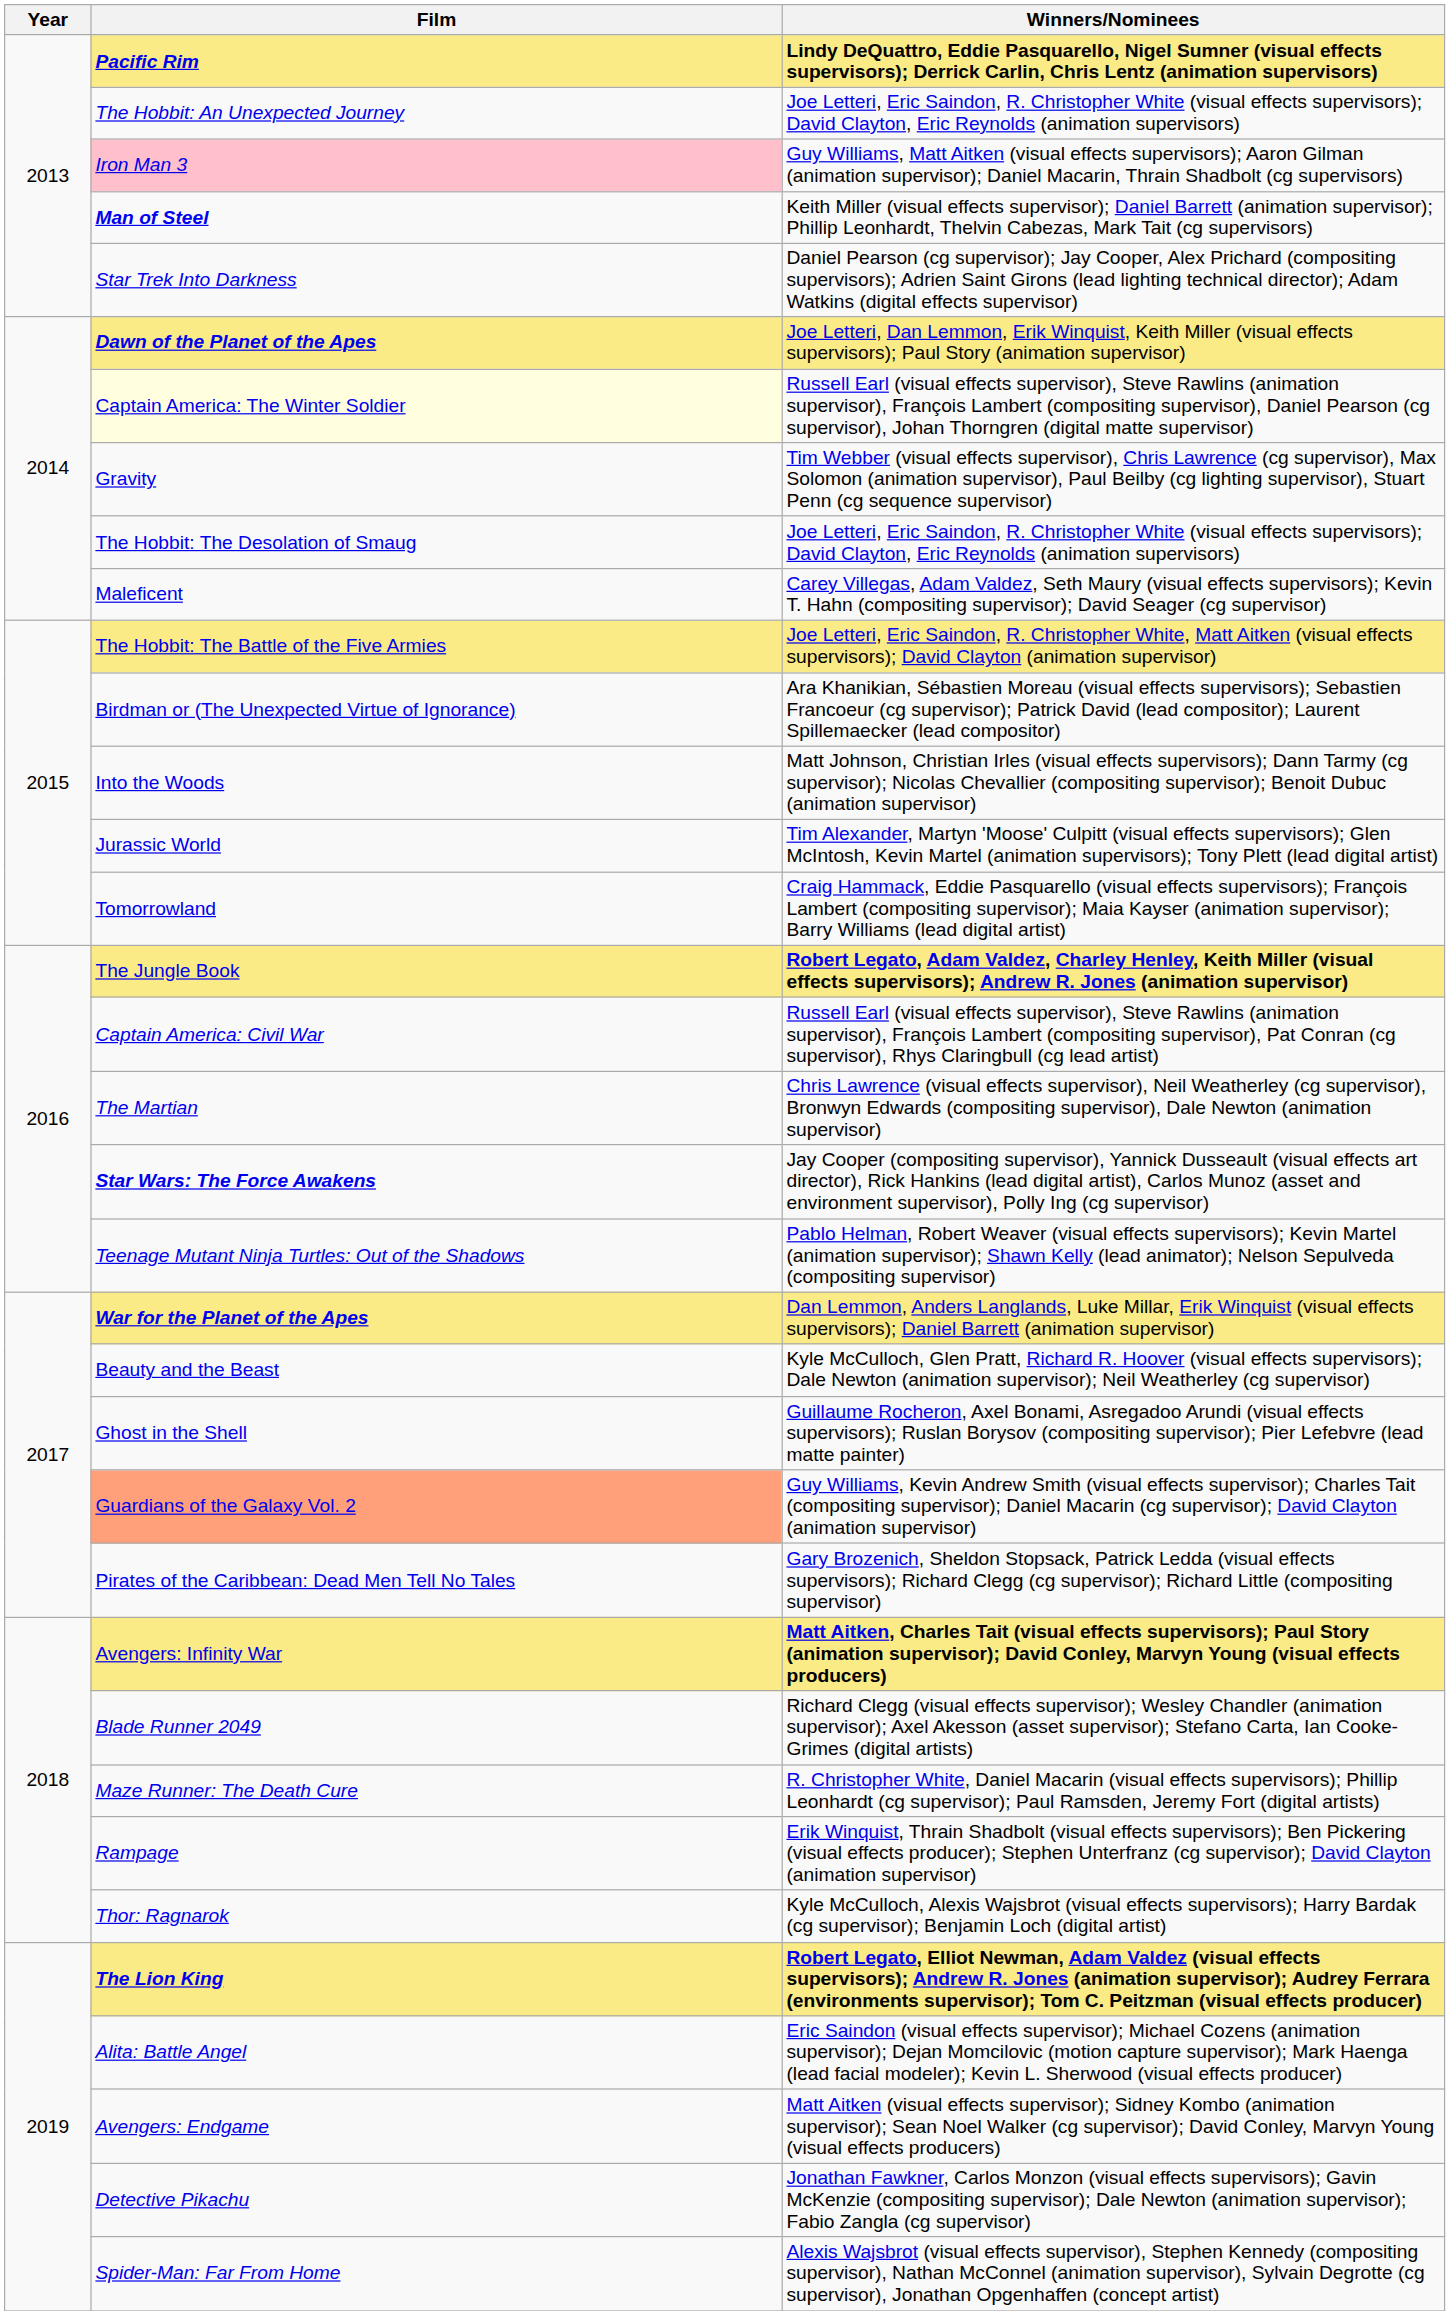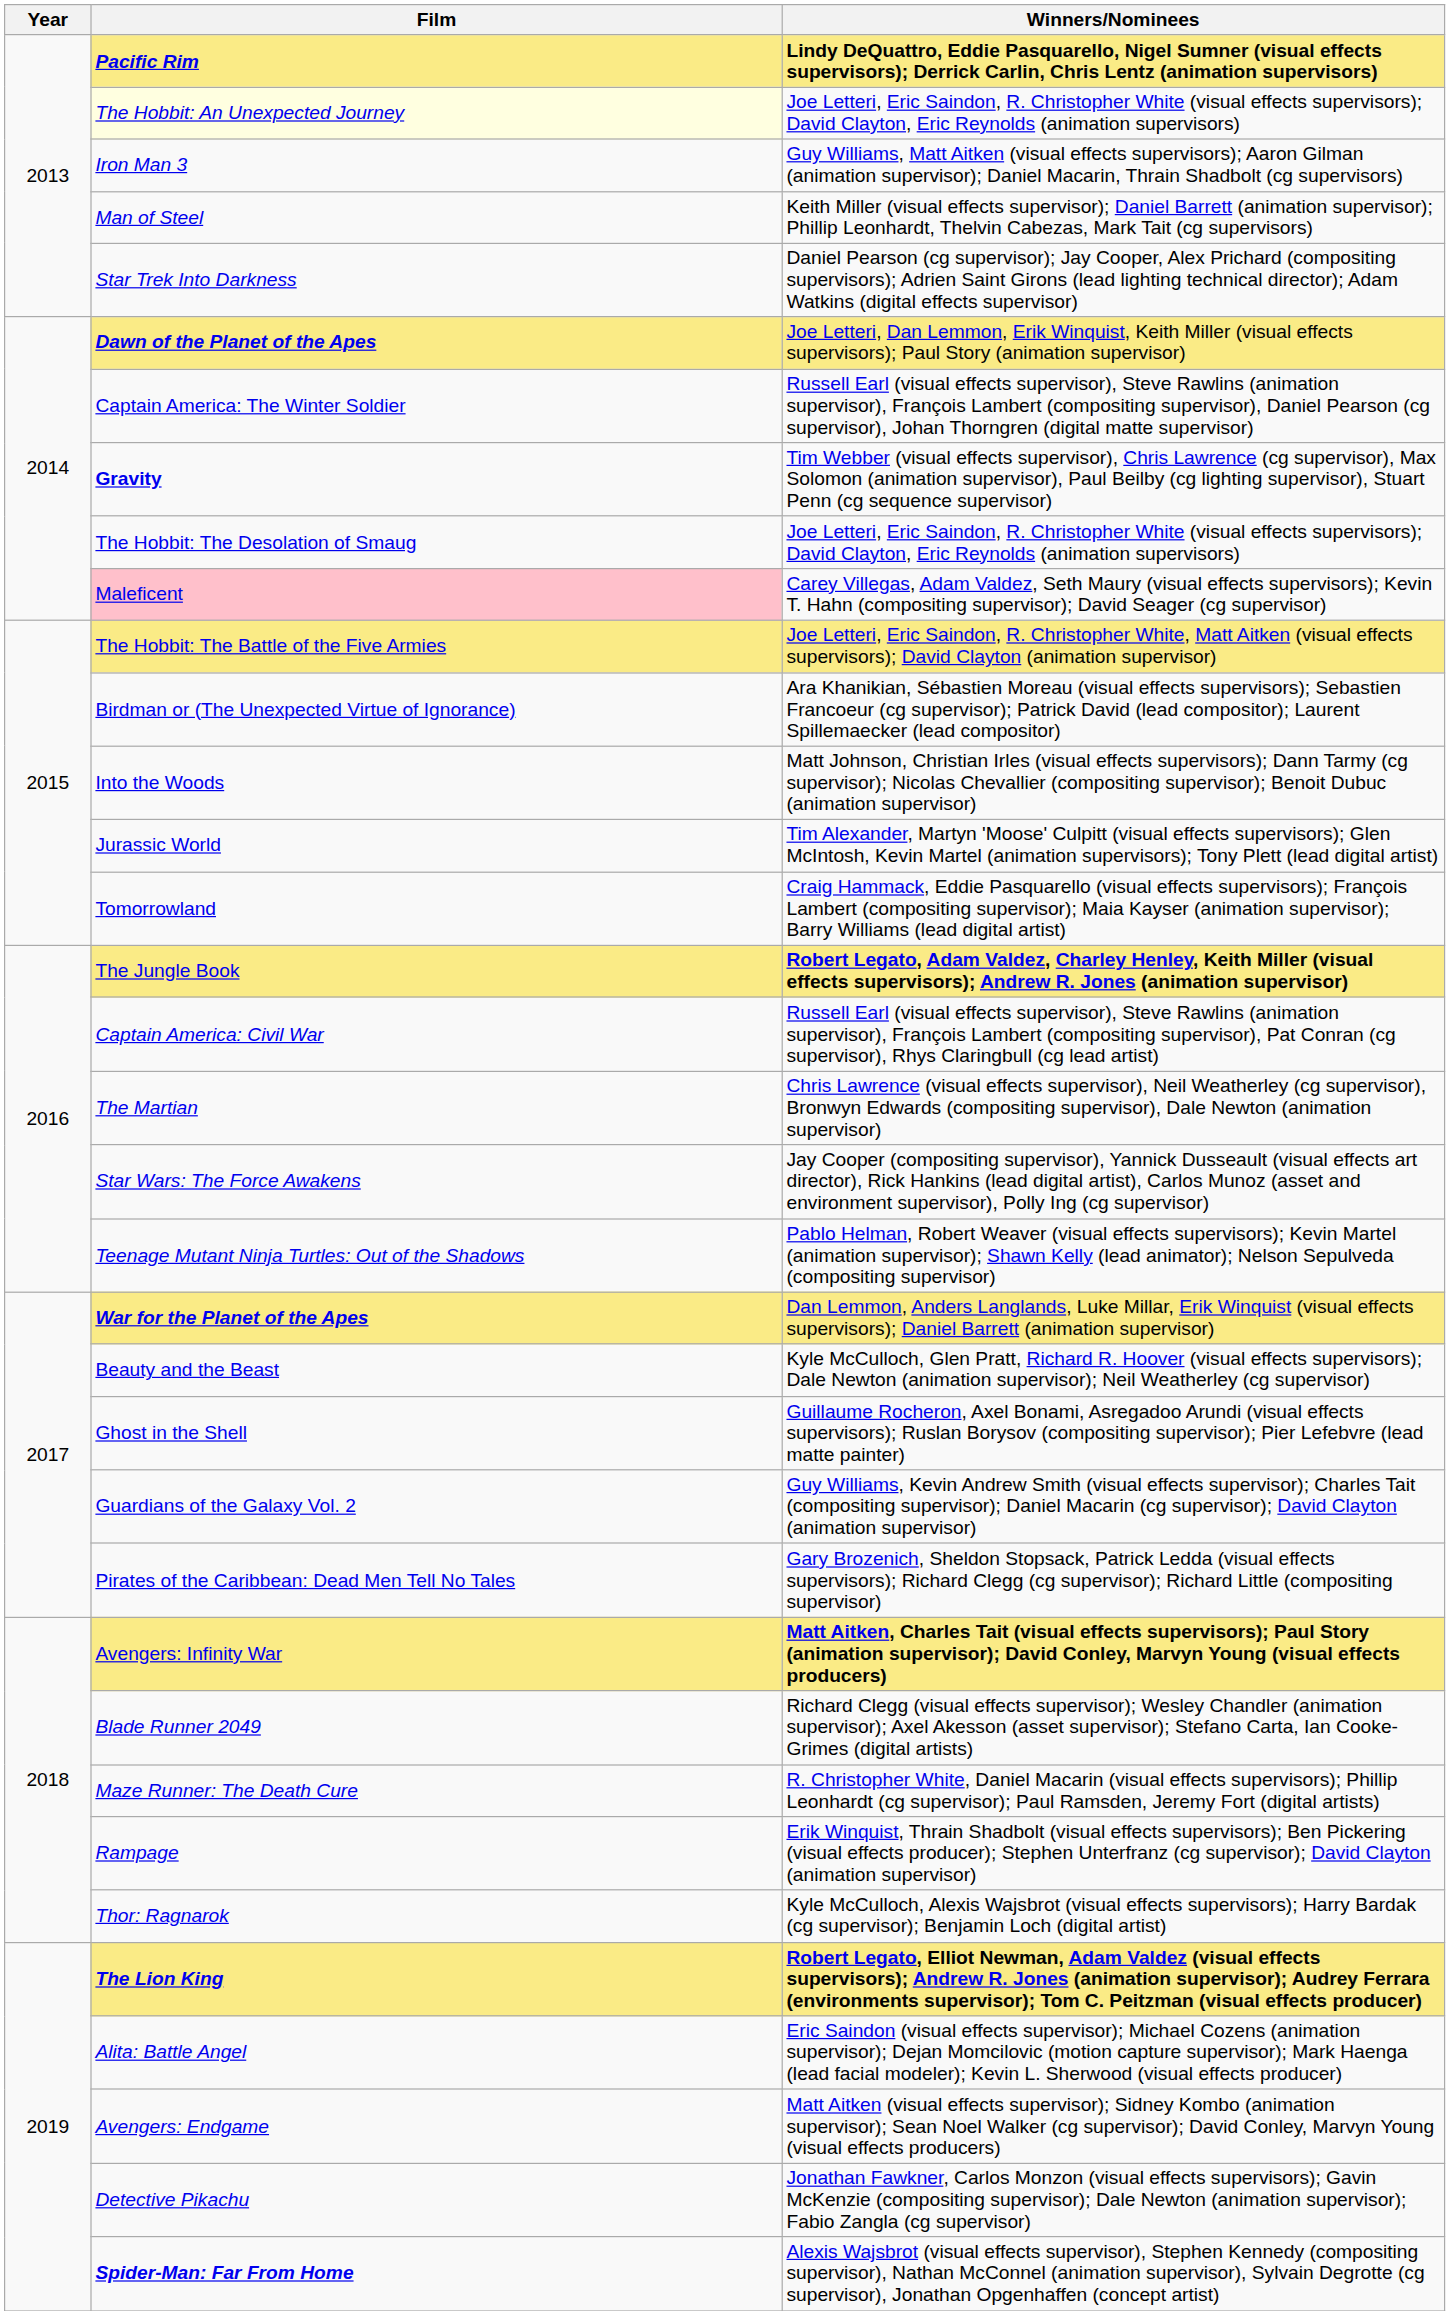(250, 113) no background -> (250, 113) lightyellow background
(141, 165) pink background -> (141, 165) no background
(152, 217) bold -> (149, 217) normal
(250, 405) lightyellow background -> (250, 405) no background
(126, 479) normal -> (128, 479) bold
(139, 594) no background -> (139, 594) pink background
(236, 1181) bold -> (228, 1181) normal
(226, 1506) lightsalmon background -> (226, 1506) no background
(218, 2273) normal -> (224, 2273) bold
